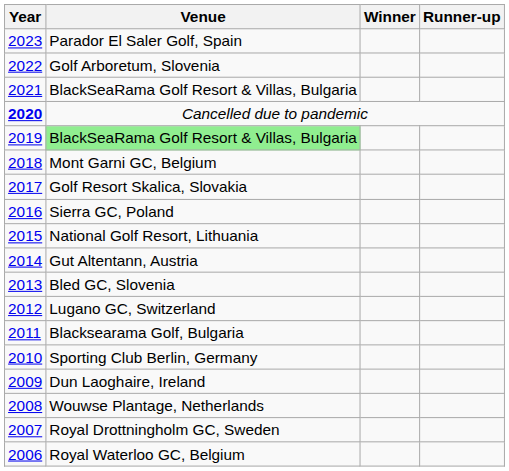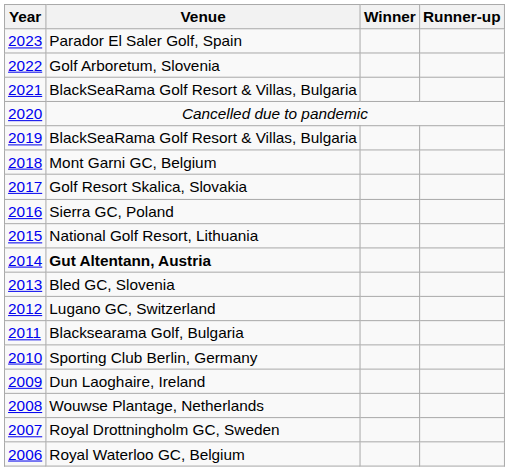(25, 114) bold -> (25, 114) normal
(203, 138) lightgreen background -> (203, 138) no background
(124, 260) normal -> (130, 260) bold
